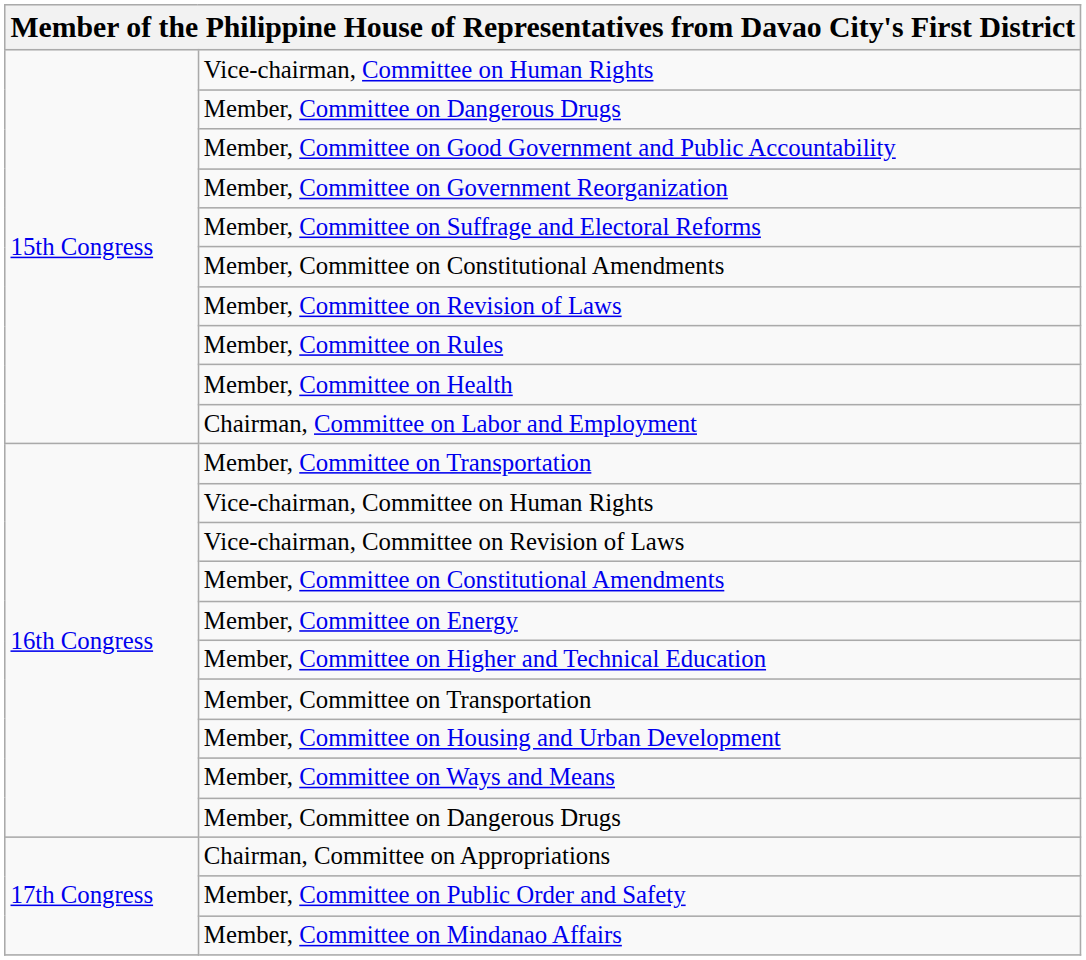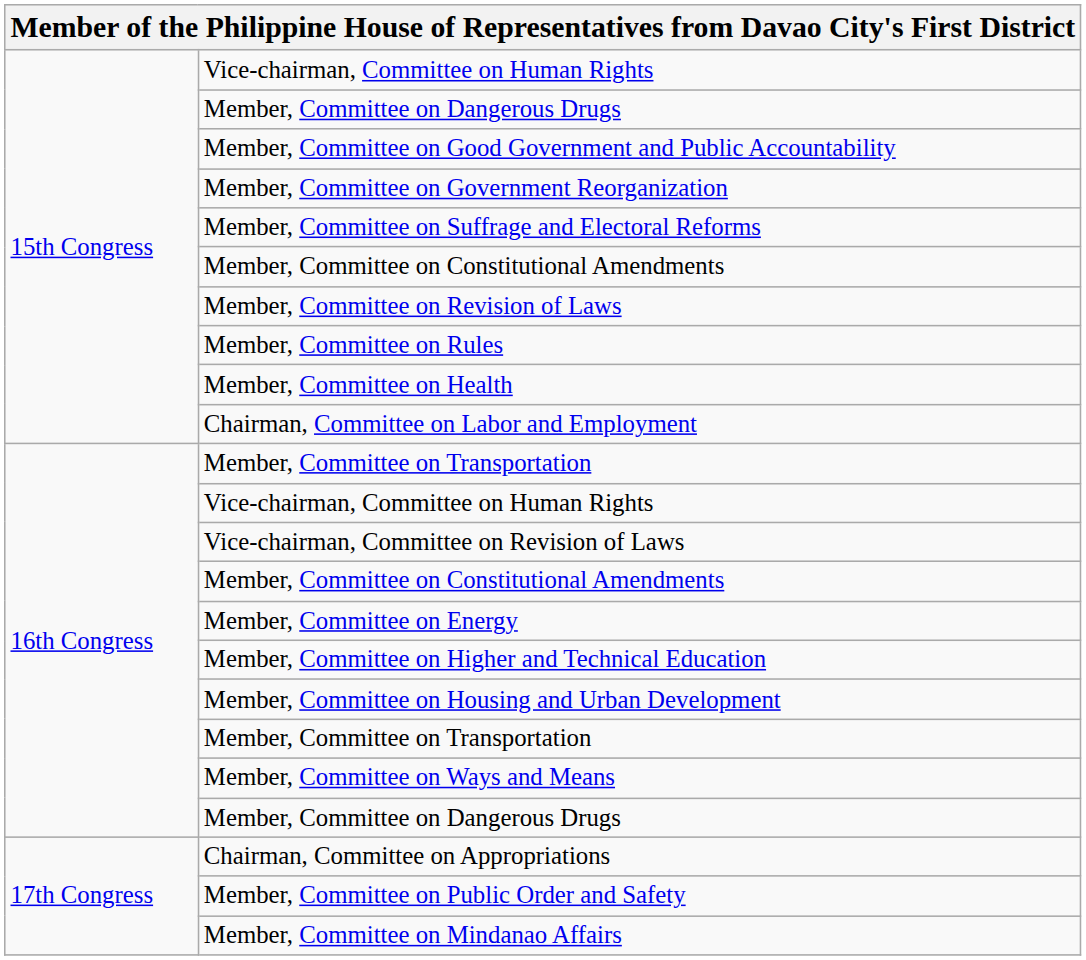(398, 698) Member, Committee on Transportation -> (492, 698) Member, Committee on Housing and Urban Development
(492, 738) Member, Committee on Housing and Urban Development -> (398, 738) Member, Committee on Transportation
